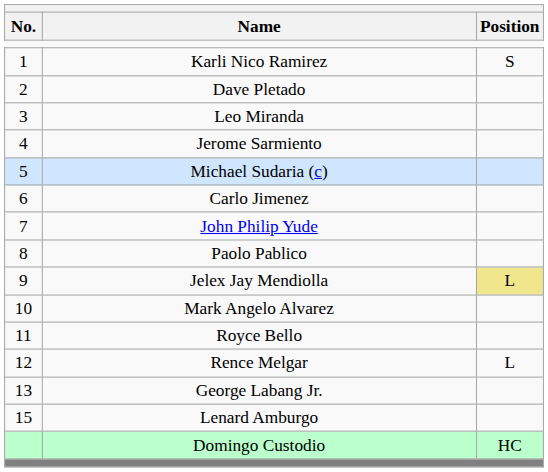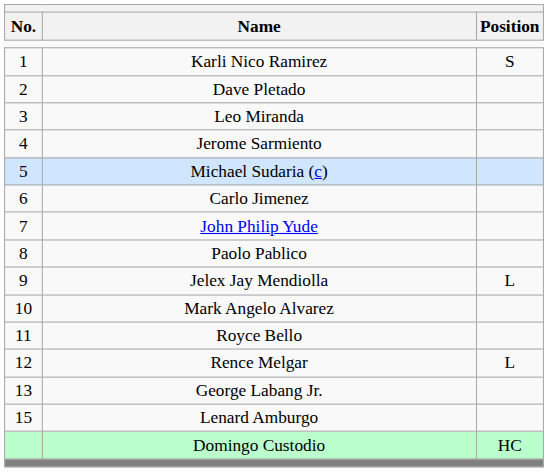(510, 280) khaki background -> (510, 280) no background
